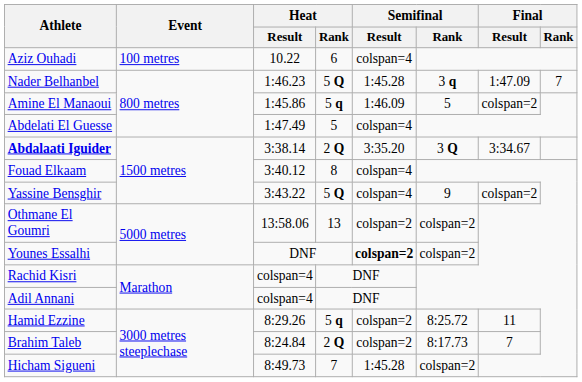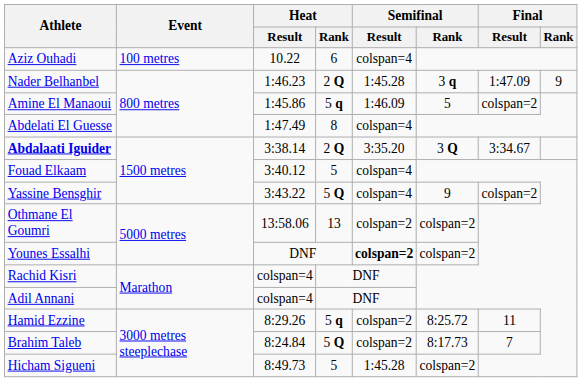(334, 81) 5 Q -> (334, 81) 2 Q
(559, 81) 7 -> (559, 81) 9
(334, 126) 5 -> (334, 126) 8
(334, 171) 8 -> (334, 171) 5
(334, 343) 2 Q -> (334, 343) 5 Q
(334, 365) 7 -> (334, 365) 5
